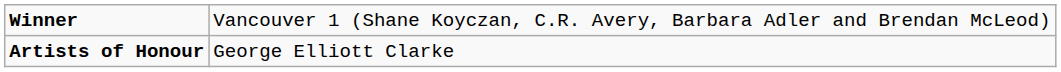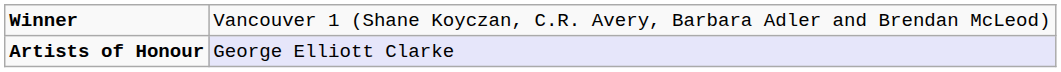(334, 51) no background -> (334, 51) lavender background
